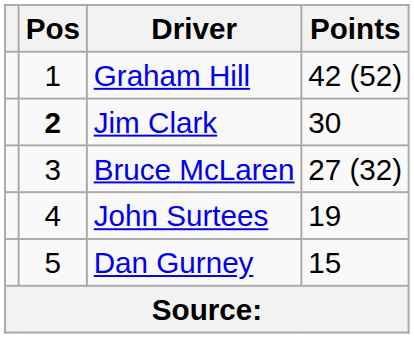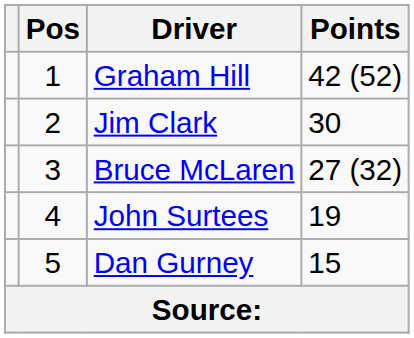(53, 122) bold -> (53, 122) normal
